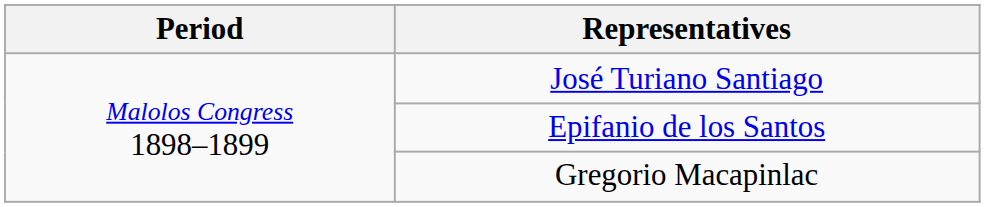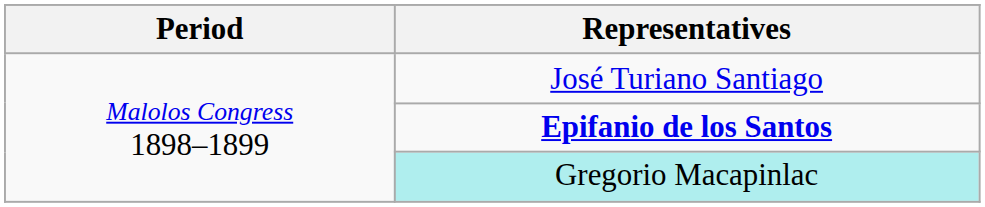(687, 126) normal -> (687, 126) bold
(687, 175) no background -> (687, 175) paleturquoise background
